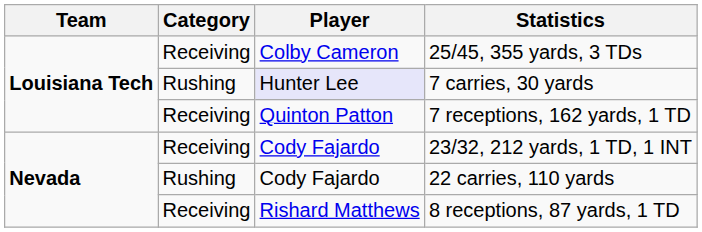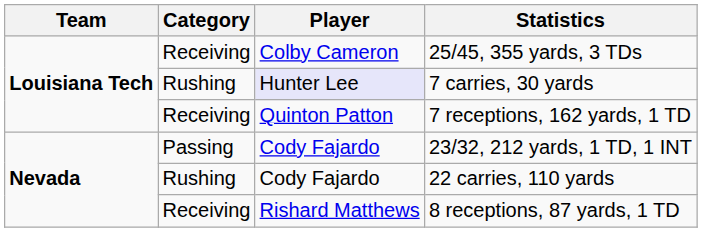(206, 147) Receiving -> (198, 147) Passing
